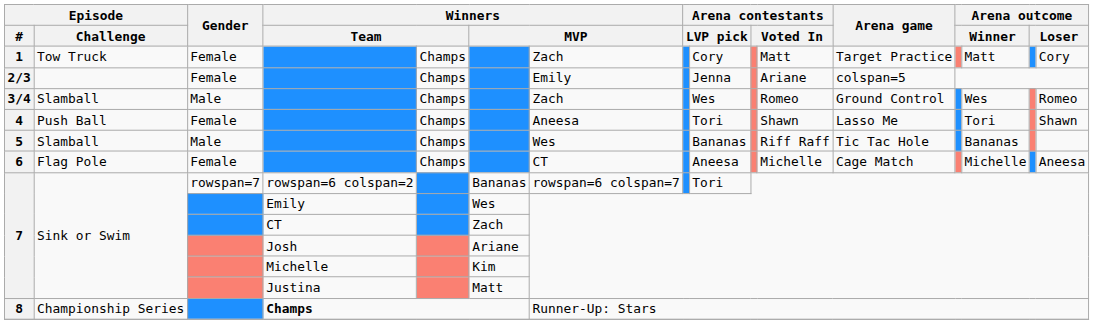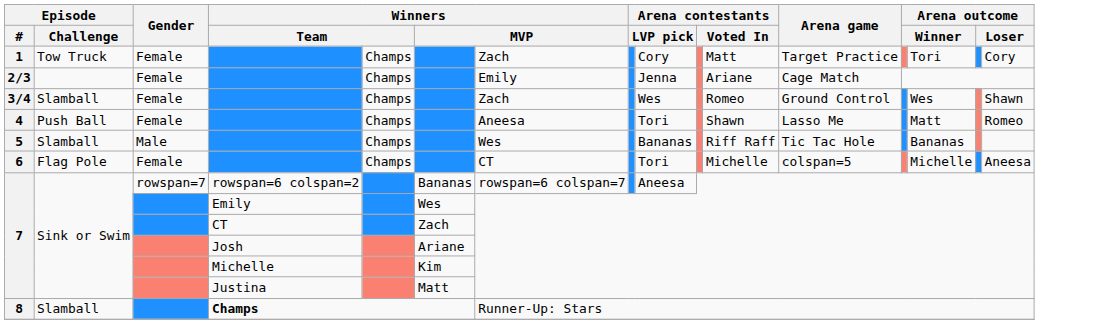(980, 57) Matt -> (926, 57) Tori
(871, 78) colspan=5 -> (821, 78) Cage Match
(206, 99) Male -> (159, 99) Female
(1058, 99) Romeo -> (1004, 99) Shawn
(980, 120) Tori -> (926, 120) Matt
(1058, 120) Shawn -> (1004, 120) Romeo
(715, 162) Aneesa -> (653, 162) Tori
(875, 162) Cage Match -> (817, 162) colspan=5
(708, 183) Tori -> (661, 183) Aneesa
(111, 309) Championship Series -> (68, 309) Slamball
